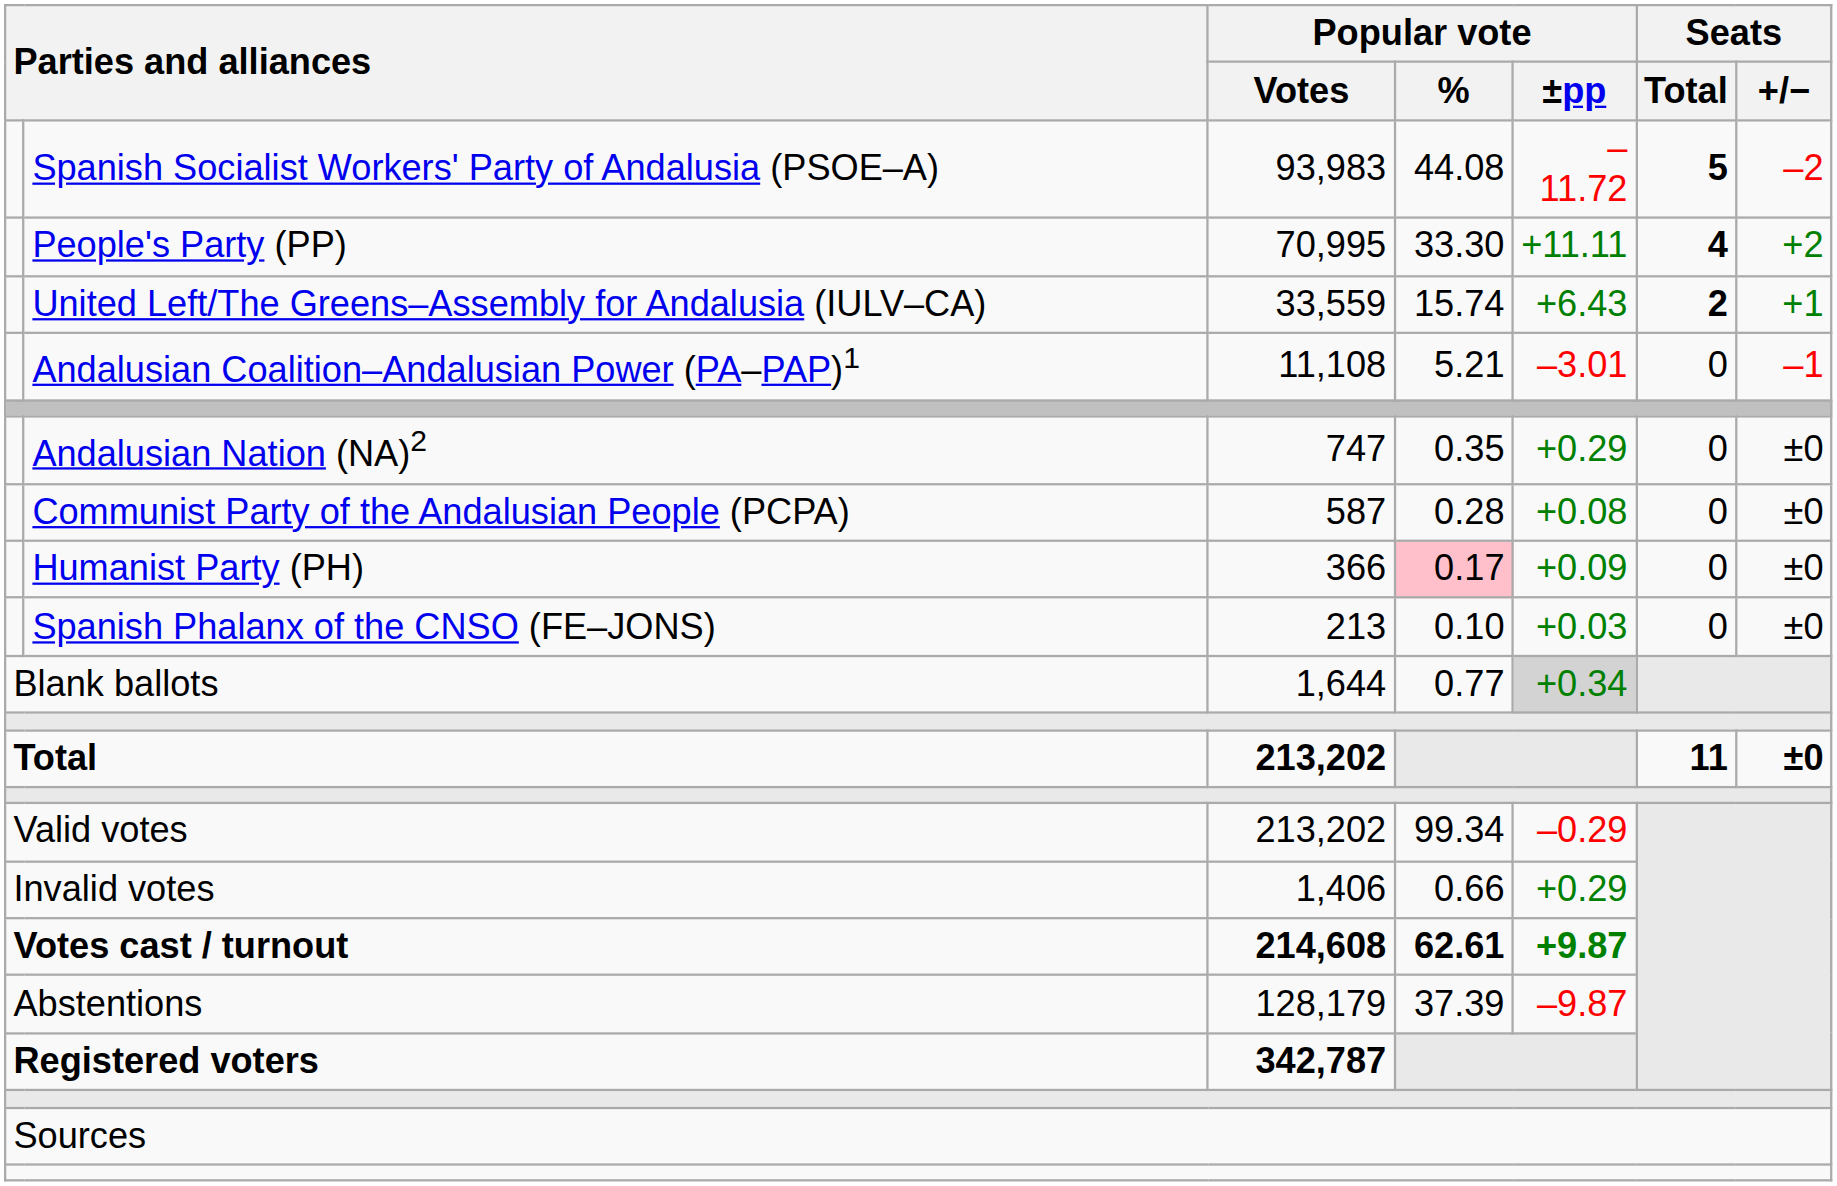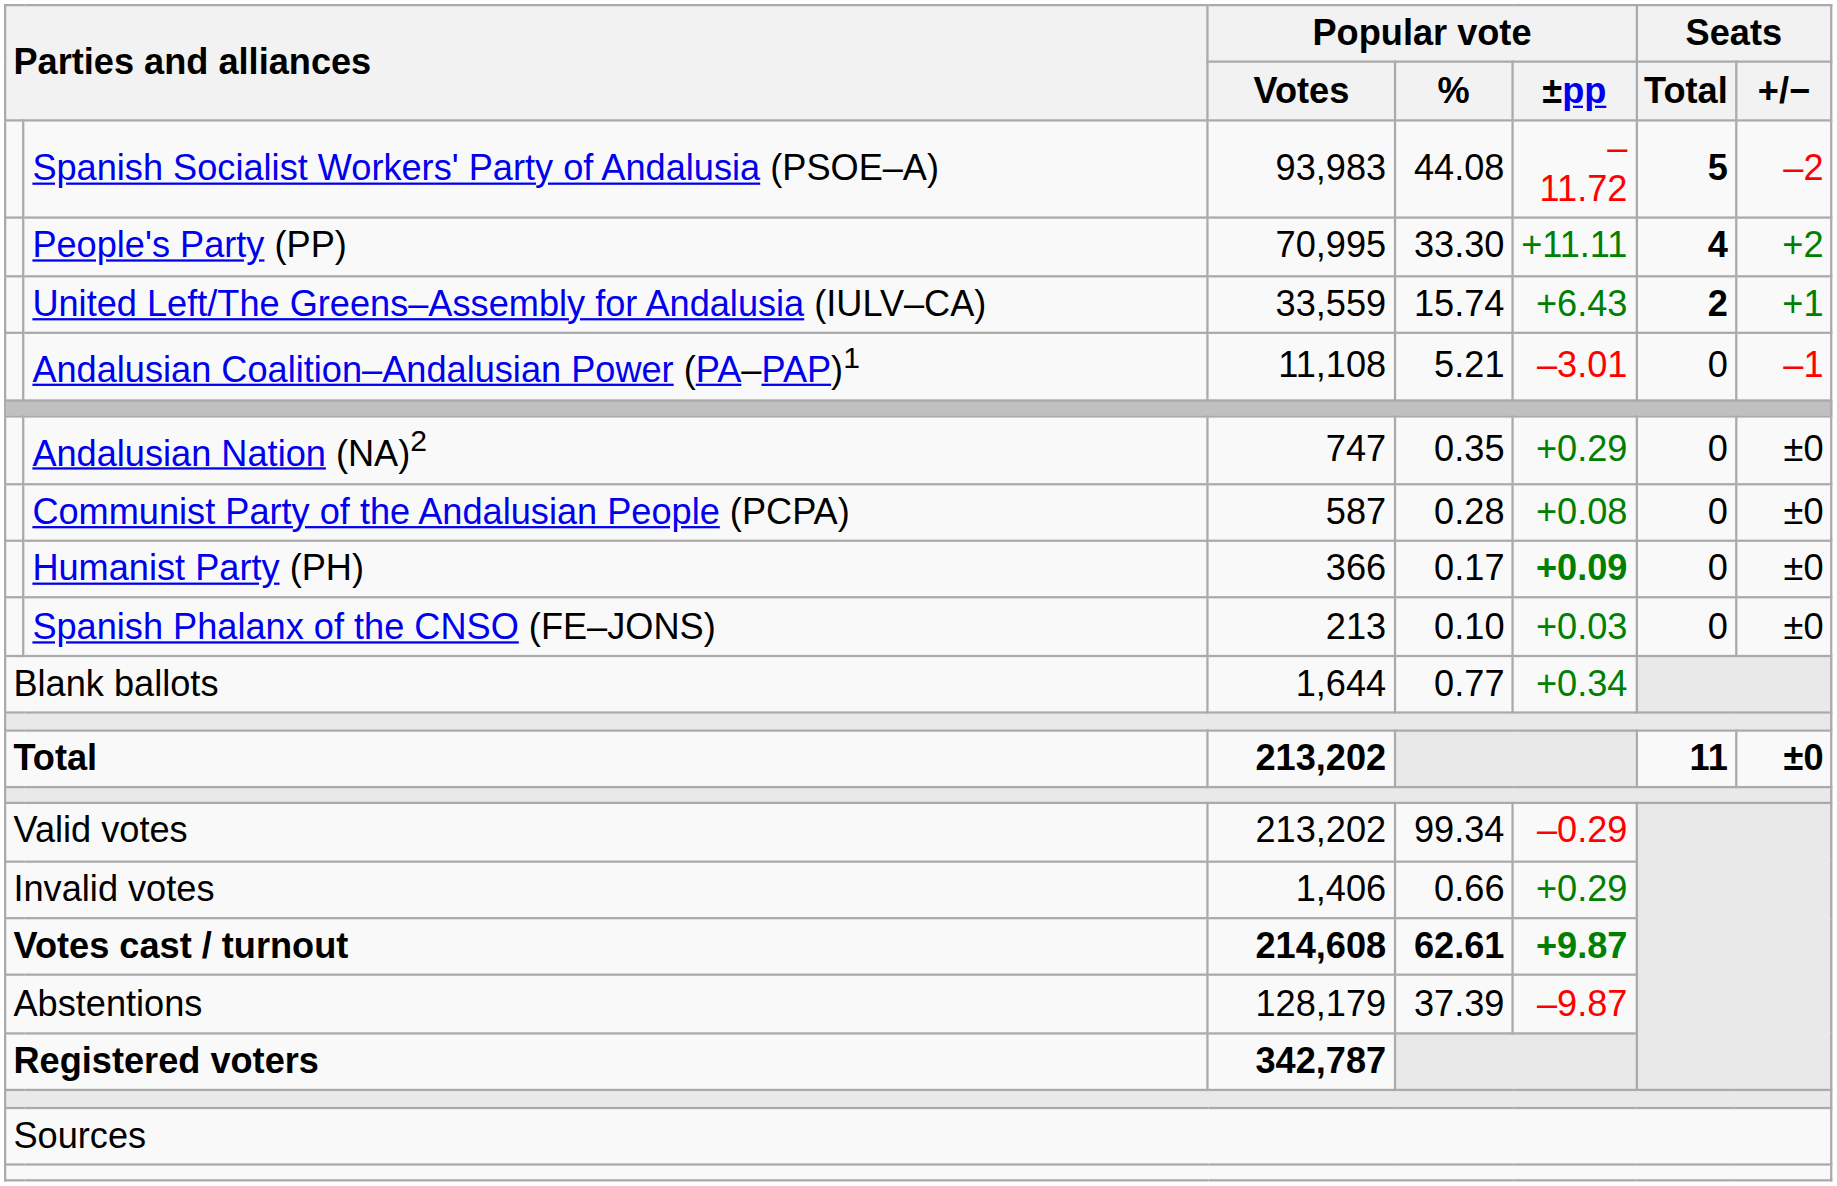(1469, 568) pink background -> (1469, 568) no background
(1582, 568) normal -> (1582, 568) bold
(1582, 683) lightgrey background -> (1582, 683) no background
